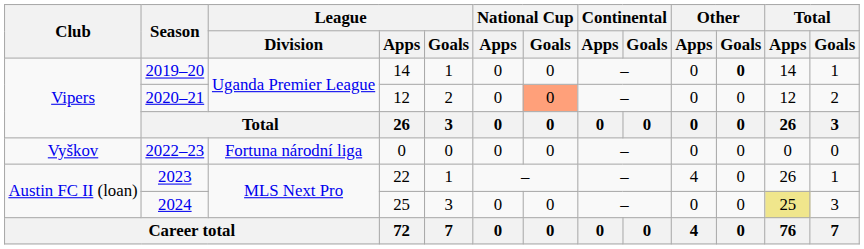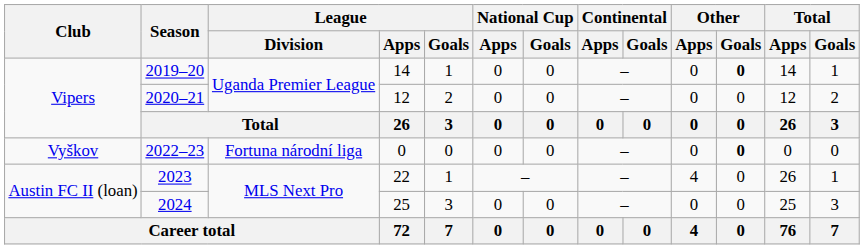(550, 97) lightsalmon background -> (550, 97) no background
(741, 151) normal -> (741, 151) bold
(788, 204) khaki background -> (788, 204) no background
